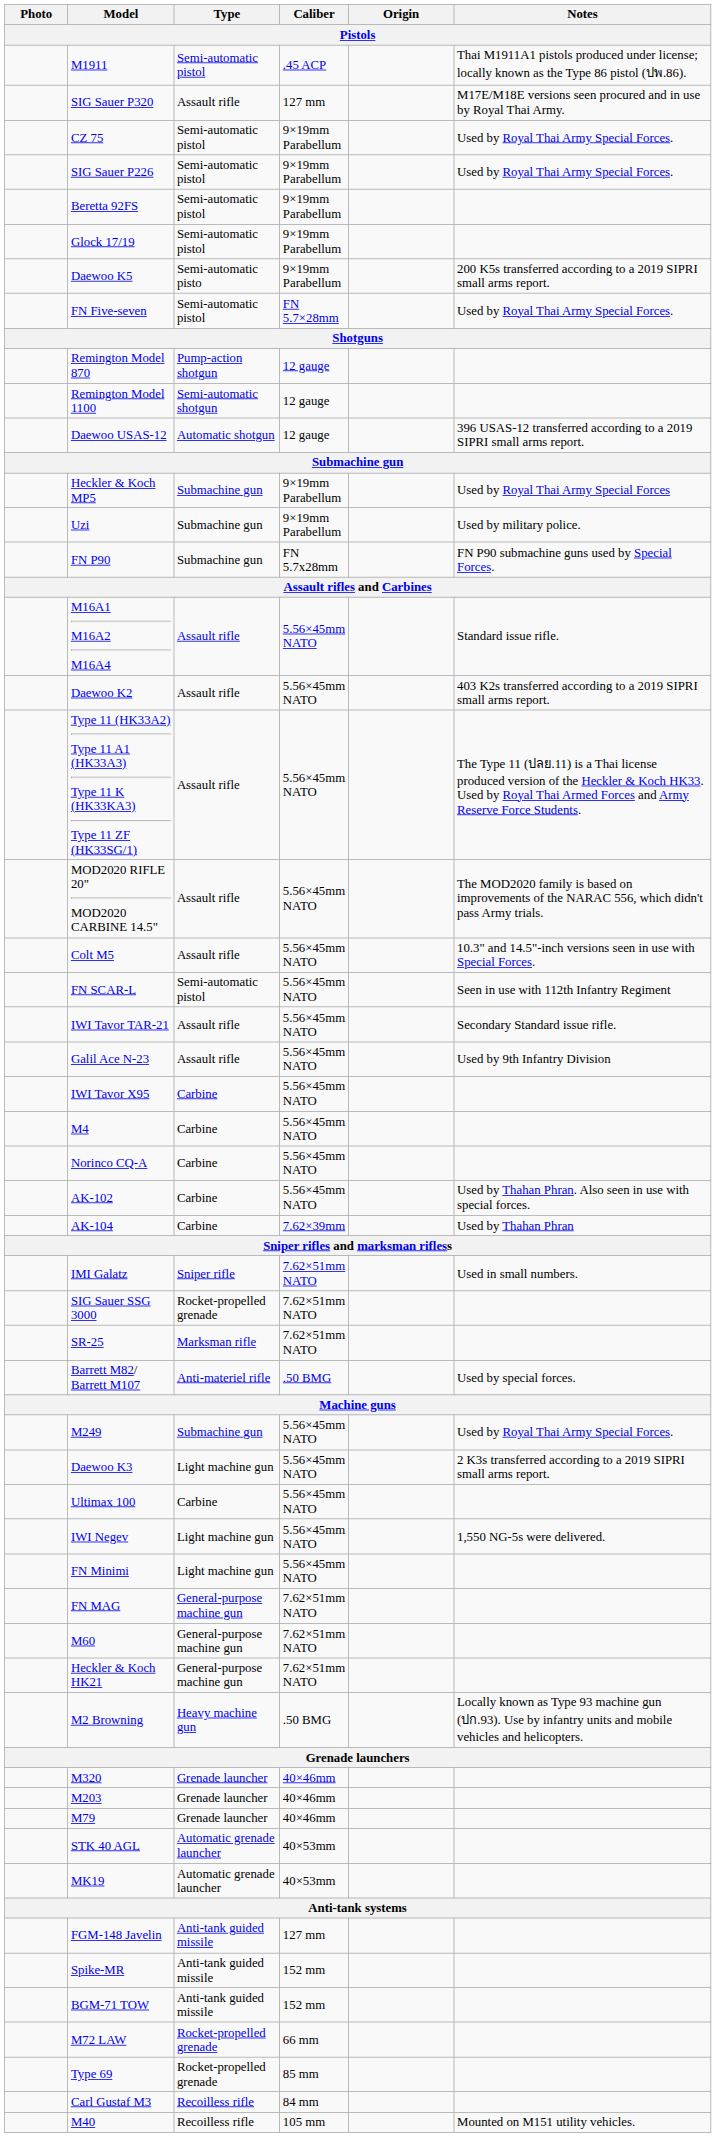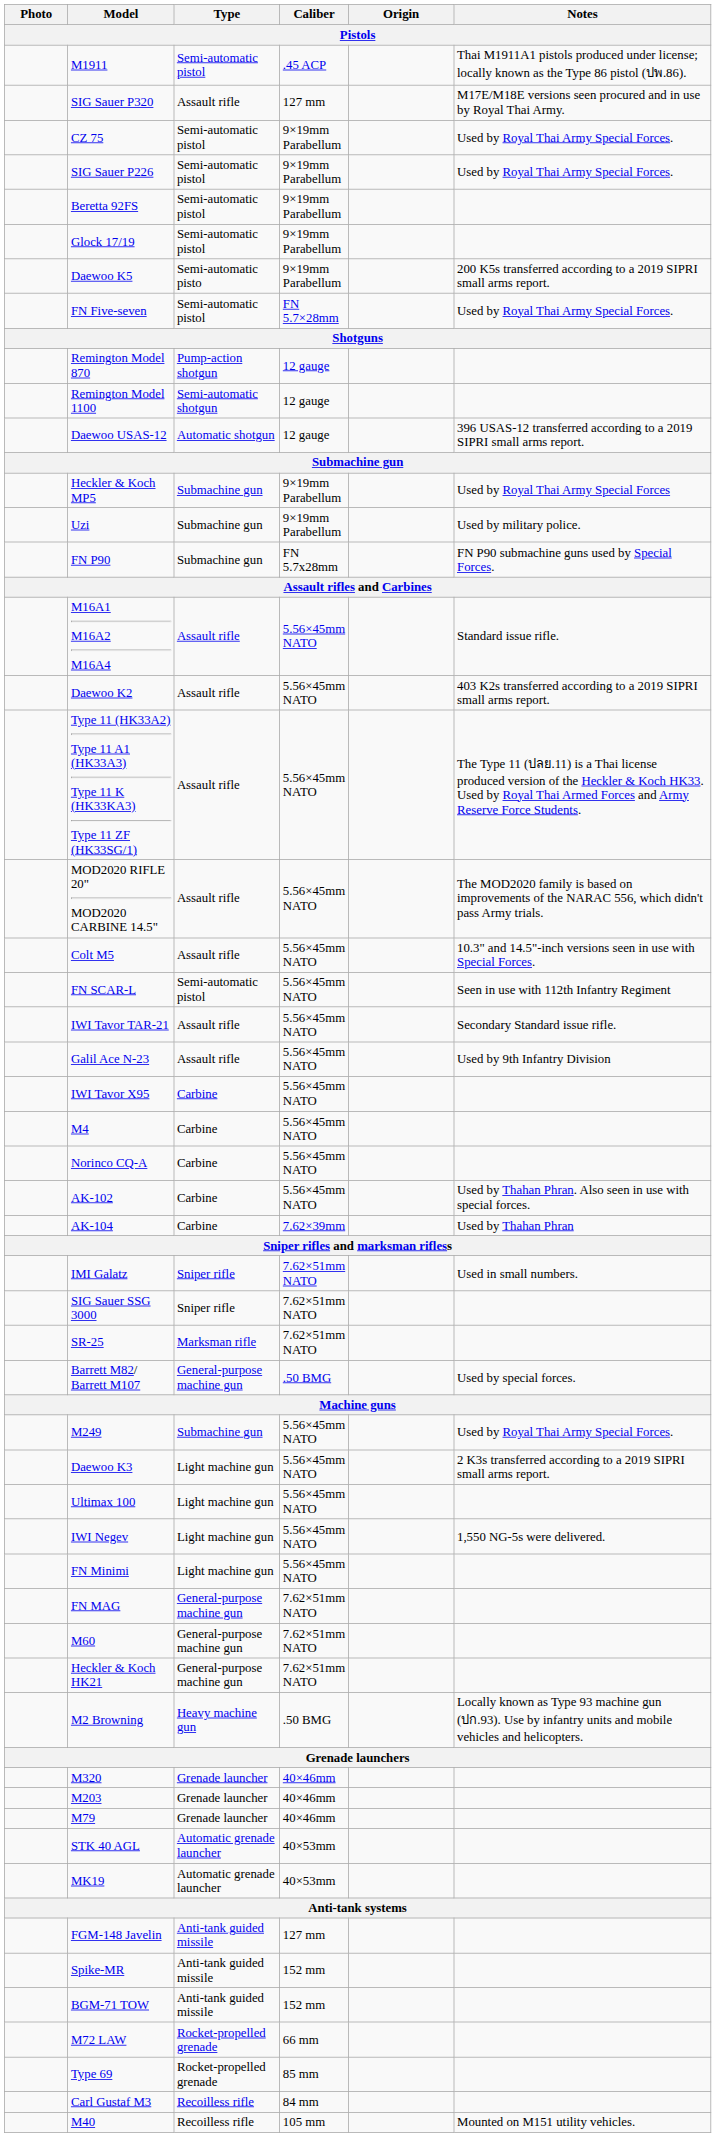(221, 1308) Rocket-propelled grenade -> (206, 1308) Sniper rifle
(224, 1377) Anti-materiel rifle -> (220, 1377) General-purpose machine gun
(197, 1501) Carbine -> (225, 1501) Light machine gun
